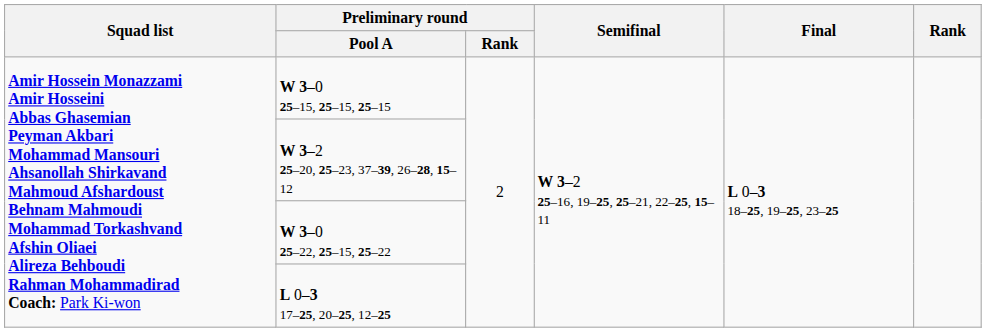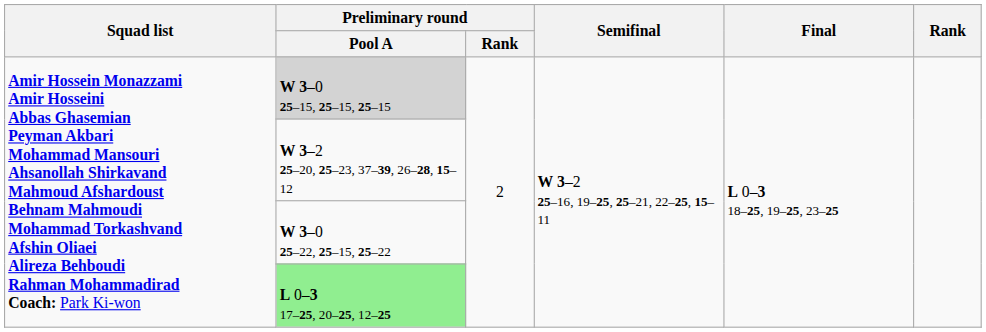(335, 97) no background -> (335, 97) lightgrey background
(335, 304) no background -> (335, 304) lightgreen background
